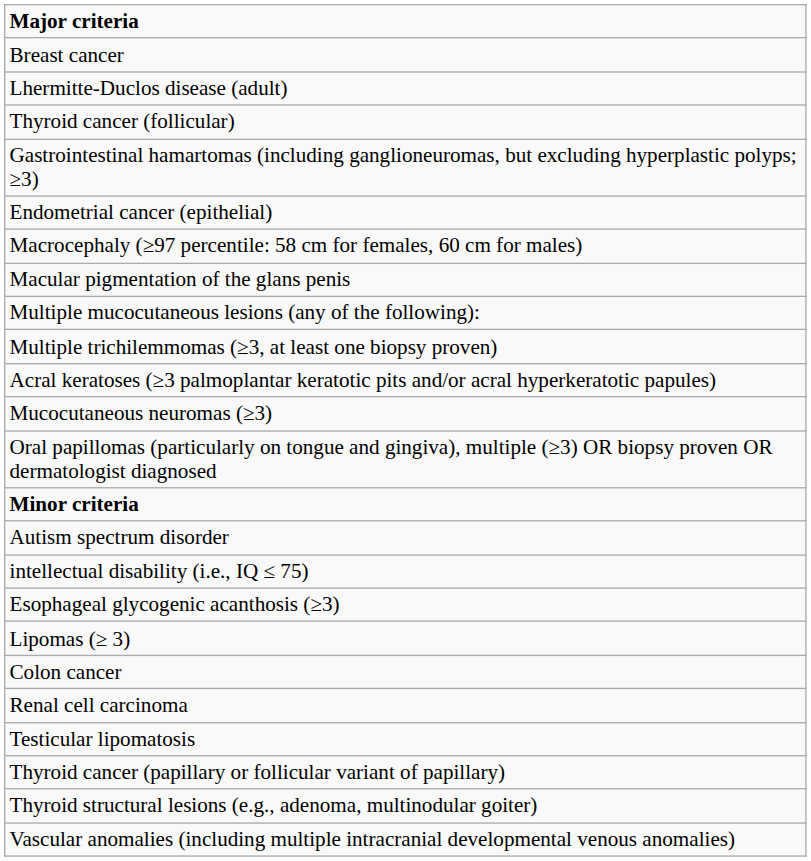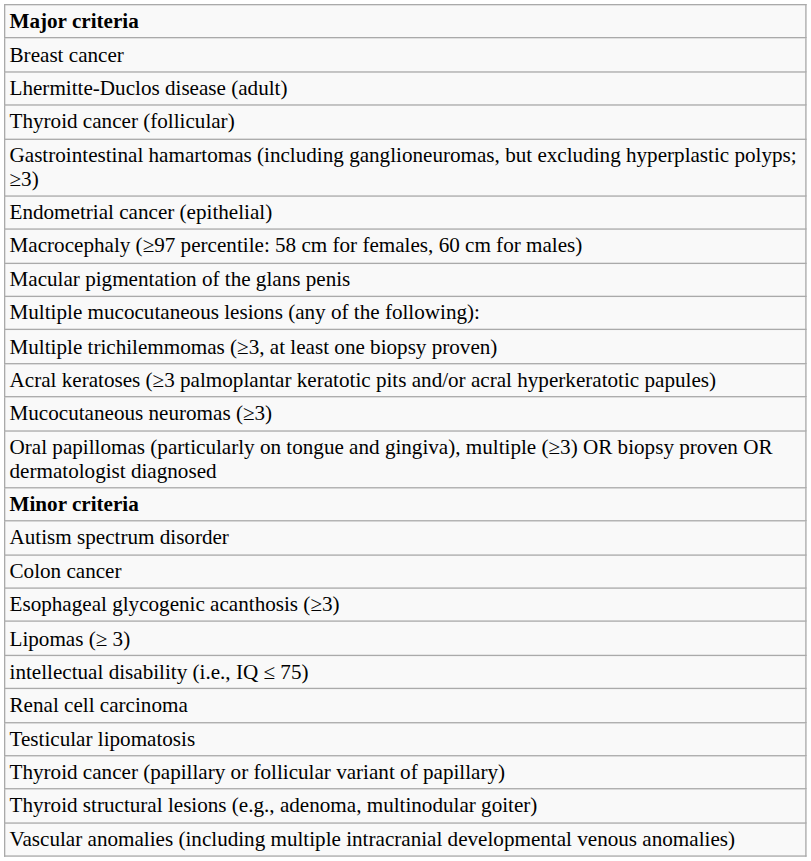(159, 571) intellectual disability (i.e., IQ ≤ 75) -> (66, 571) Colon cancer
(66, 671) Colon cancer -> (159, 671) intellectual disability (i.e., IQ ≤ 75)
